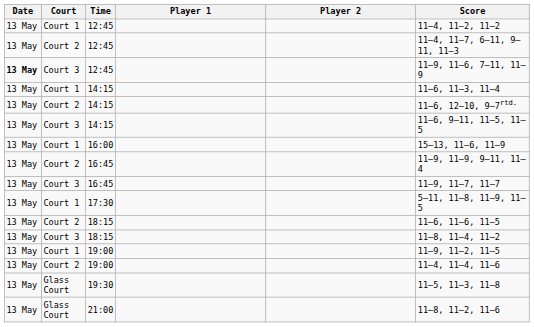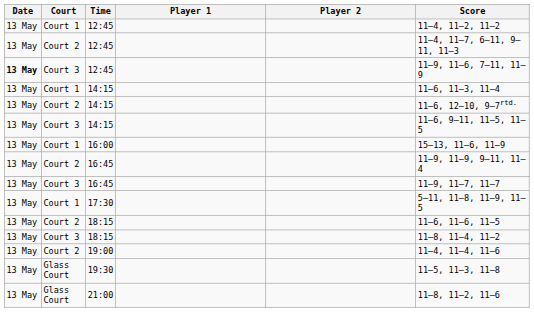- row: (61, 251)
